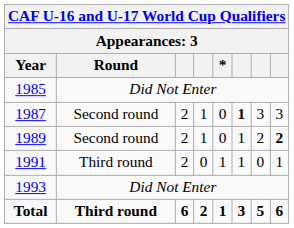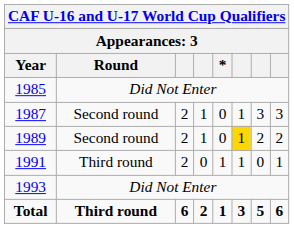(241, 114) bold -> (241, 114) normal
(241, 138) no background -> (241, 138) gold background
(279, 138) bold -> (279, 138) normal
